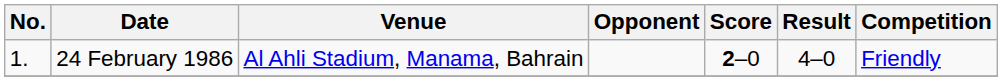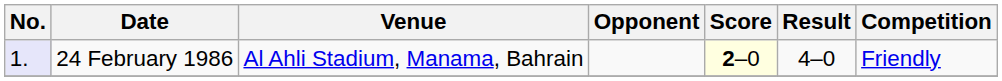(19, 57) no background -> (19, 57) lavender background
(741, 57) no background -> (741, 57) lightyellow background
